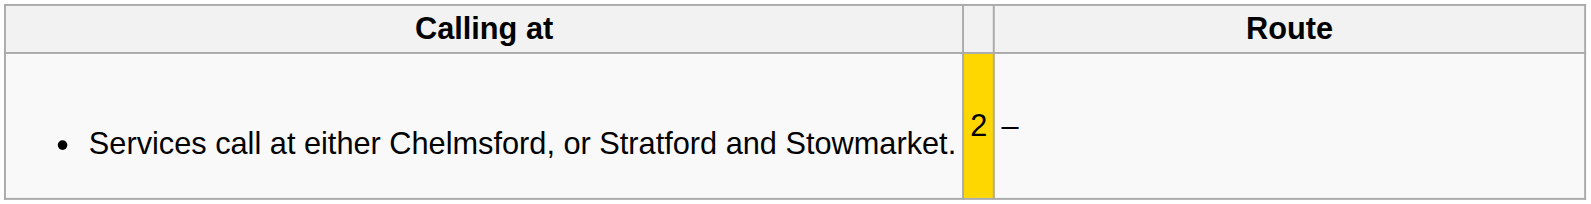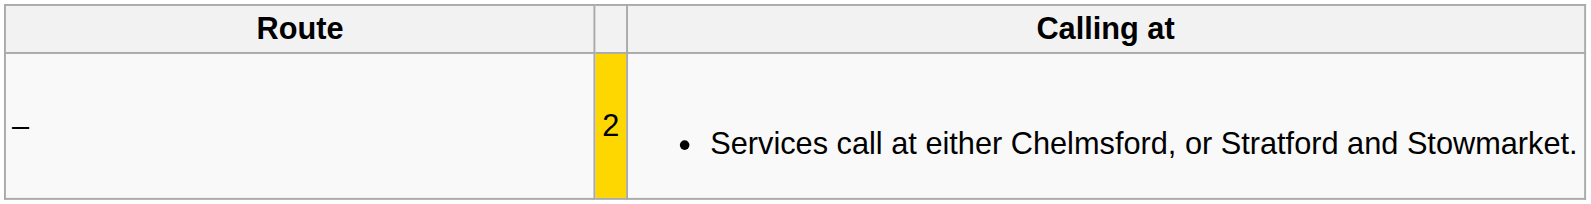columns swapped: (1290, 28) <-> (484, 28)
